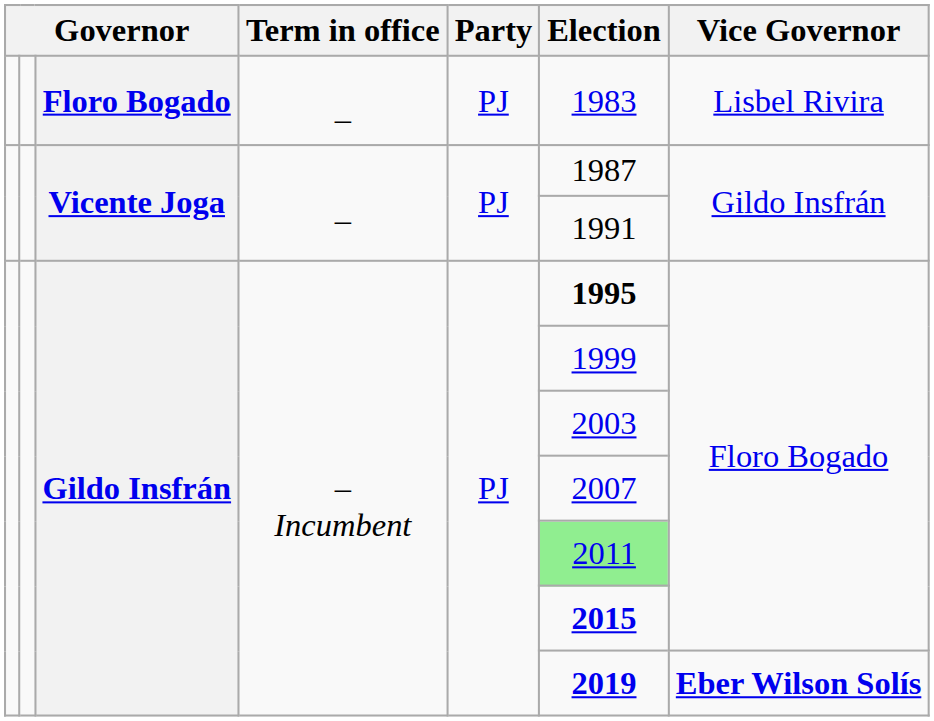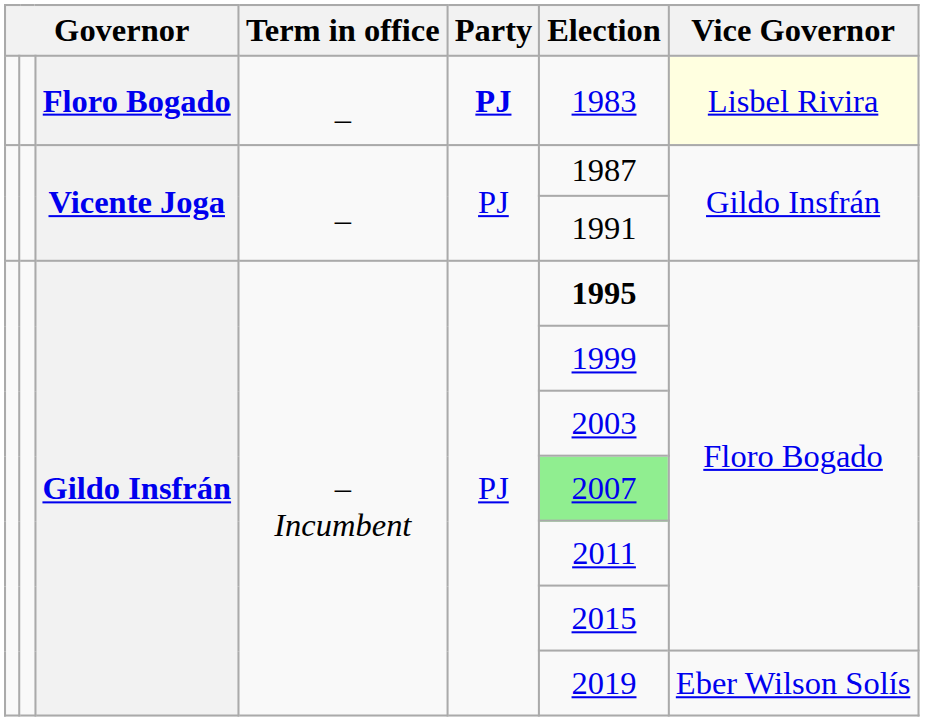(493, 100) normal -> (493, 100) bold
(799, 100) no background -> (793, 100) lightyellow background
(604, 487) no background -> (604, 487) lightgreen background
(604, 552) lightgreen background -> (604, 552) no background
(604, 617) bold -> (604, 617) normal
(604, 682) bold -> (604, 682) normal
(799, 682) bold -> (793, 682) normal
